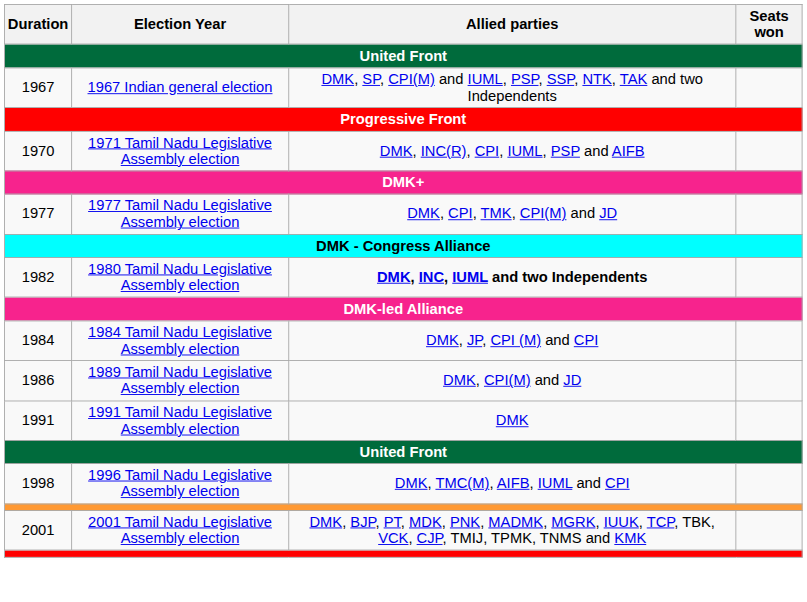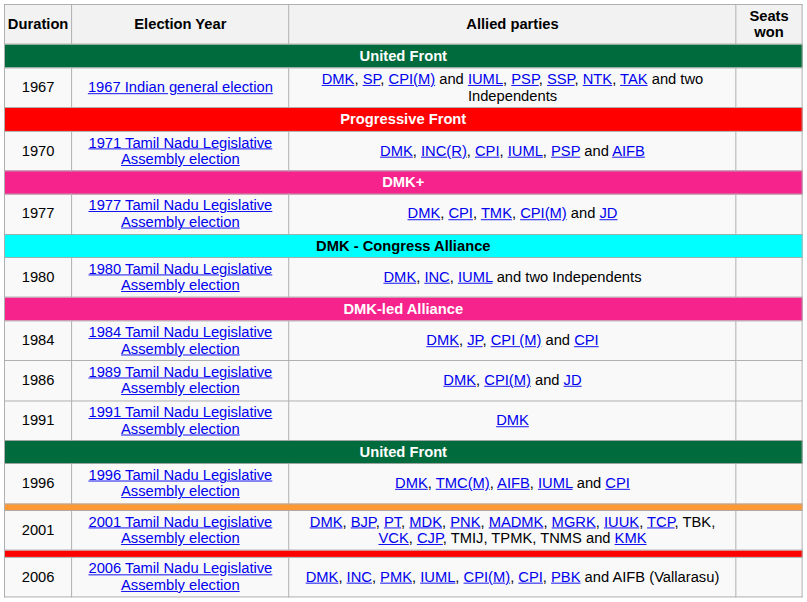(38, 277) 1982 -> (38, 277) 1980
(512, 277) bold -> (512, 277) normal
(38, 483) 1998 -> (38, 483) 1996
+ row: (180, 577)
